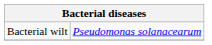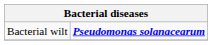(137, 31) normal -> (139, 31) bold
